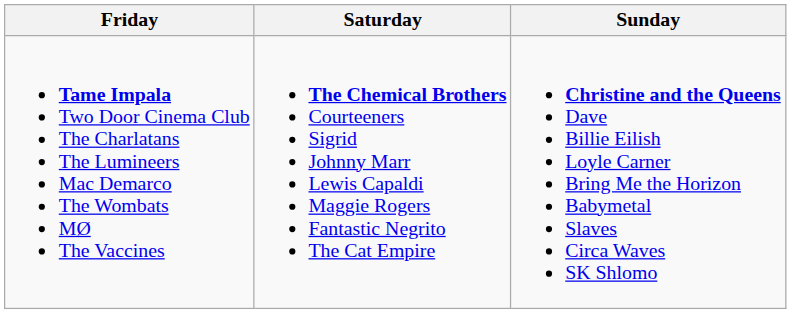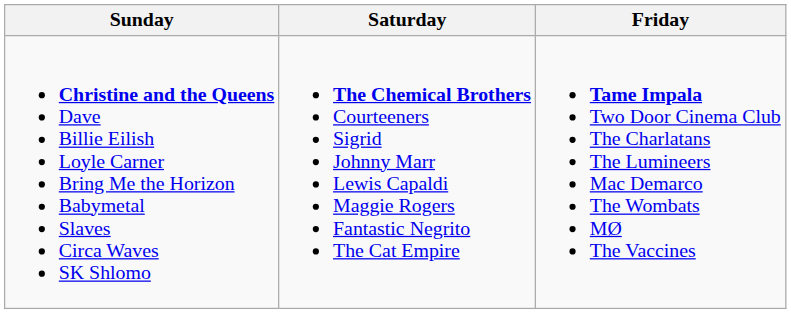columns swapped: (129, 20) <-> (648, 20)
